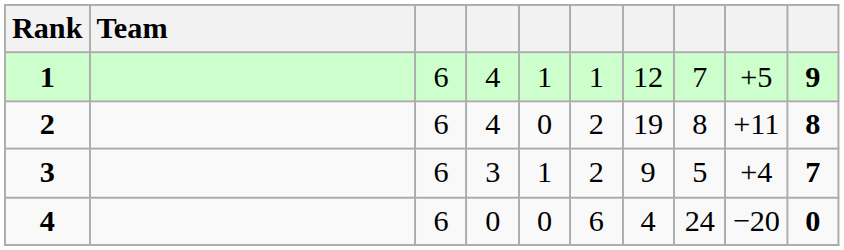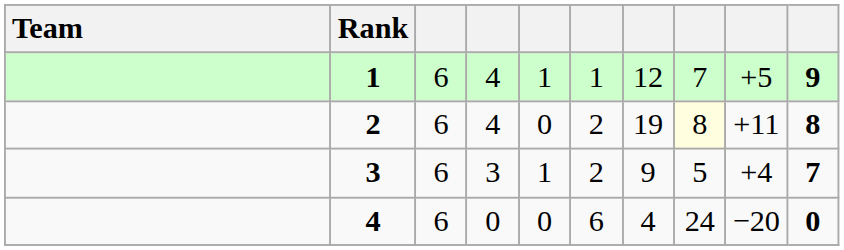columns swapped: (47, 28) <-> (132, 28)
(700, 124) no background -> (700, 124) lightyellow background
